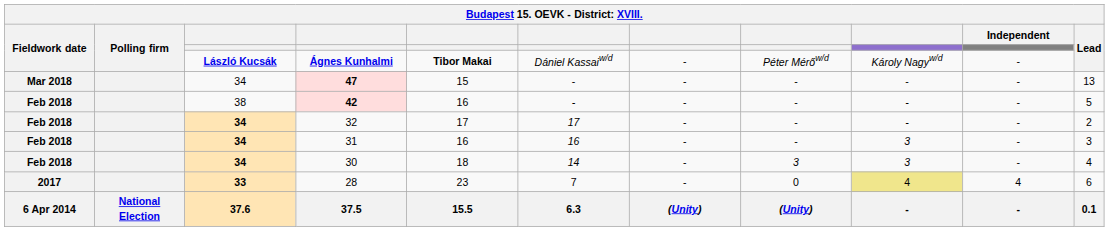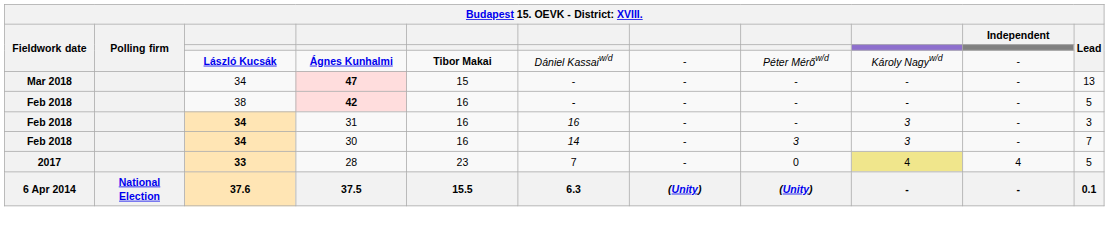- row: (351, 122)
(462, 162) 18 -> (462, 142) 16
(1089, 162) 4 -> (1089, 142) 7
(1089, 182) 6 -> (1089, 162) 5
